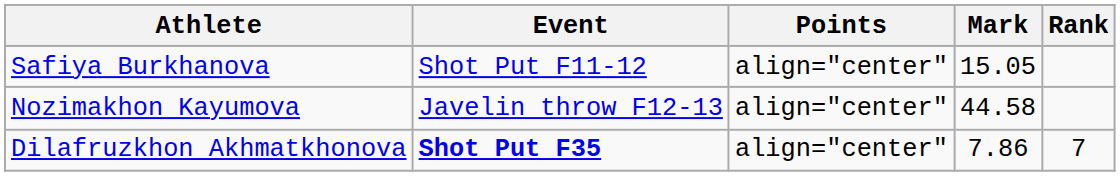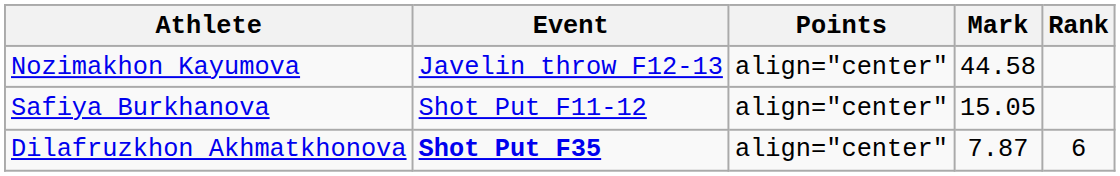rows swapped: (156, 108) <-> (140, 67)
(998, 150) 7.86 -> (998, 150) 7.87
(1079, 150) 7 -> (1079, 150) 6
